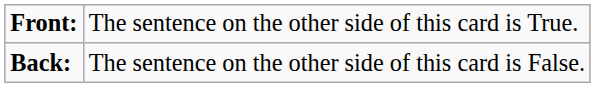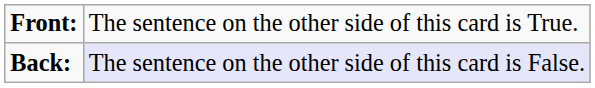(337, 62) no background -> (337, 62) lavender background
